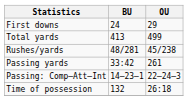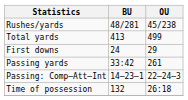rows swapped: (32, 25) <-> (35, 50)
